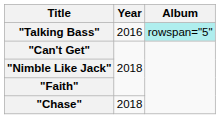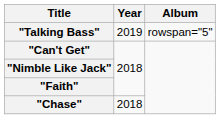(130, 31) 2016 -> (130, 31) 2019
(180, 31) paleturquoise background -> (180, 31) no background
